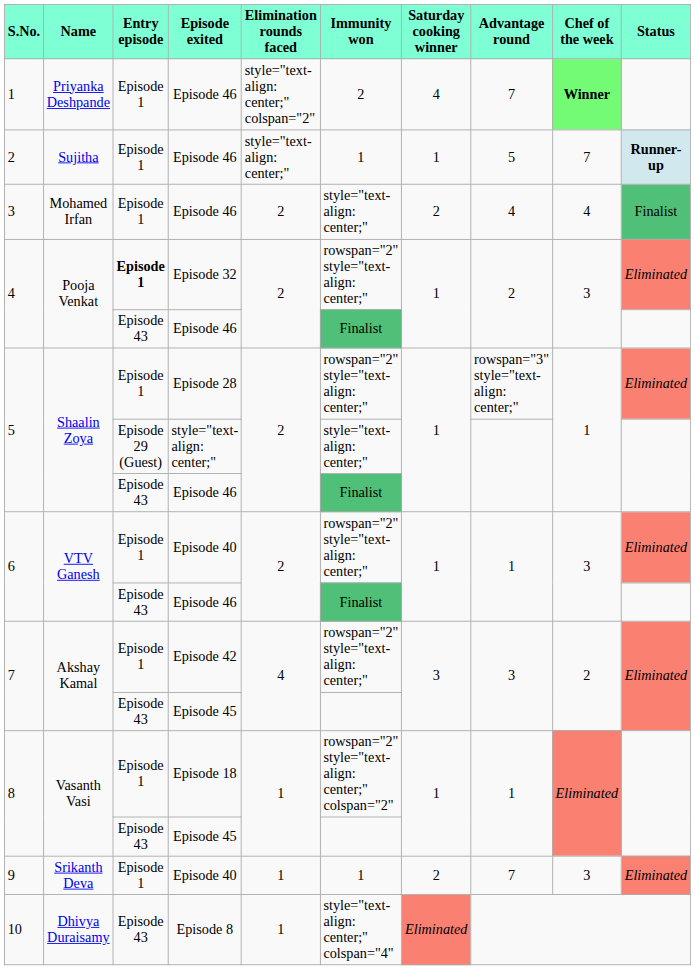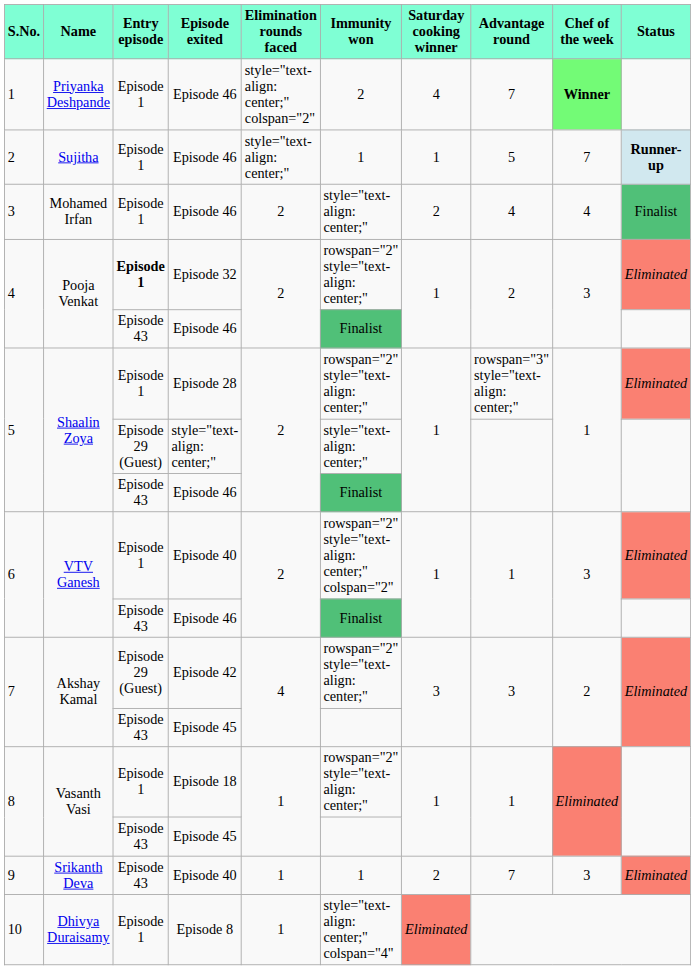(361, 547) rowspan="2" style="text-align: center;" -> (361, 555) rowspan="2" style="text-align: center;" colspan="2"
(141, 656) Episode 1 -> (141, 672) Episode 29 (Guest)
(361, 773) rowspan="2" style="text-align: center;" colspan="2" -> (361, 781) rowspan="2" style="text-align: center;"
(141, 875) Episode 1 -> (141, 875) Episode 43
(141, 929) Episode 43 -> (141, 929) Episode 1
